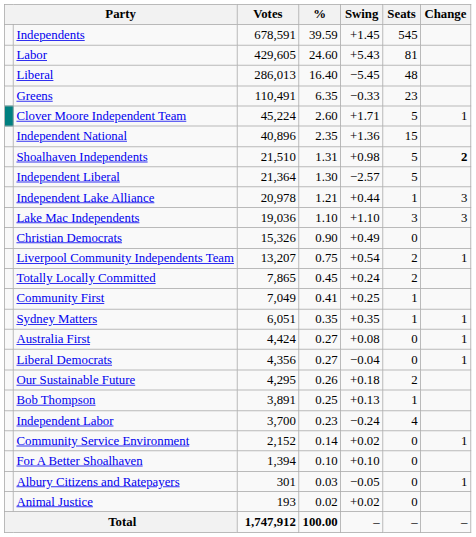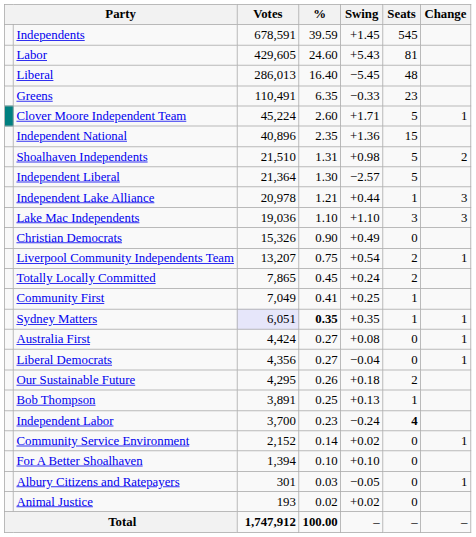(464, 156) bold -> (464, 156) normal
(281, 319) no background -> (281, 319) lavender background
(327, 319) normal -> (327, 319) bold
(414, 420) normal -> (414, 420) bold
